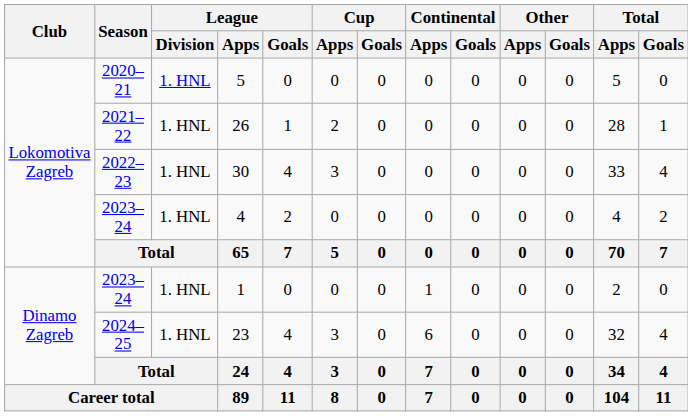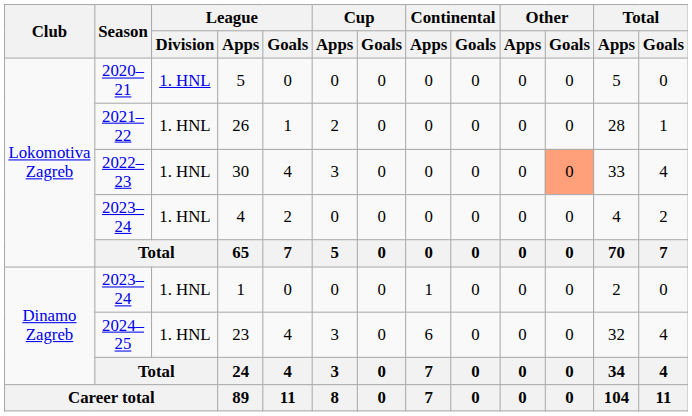(569, 171) no background -> (569, 171) lightsalmon background
